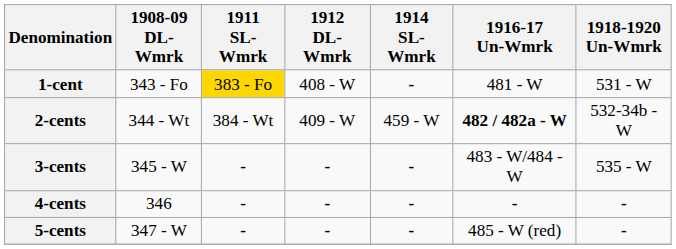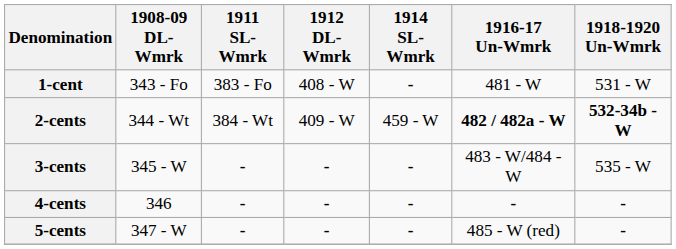(243, 83) gold background -> (243, 83) no background
(624, 120) normal -> (623, 120) bold
